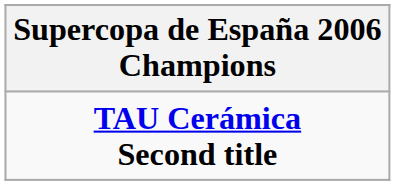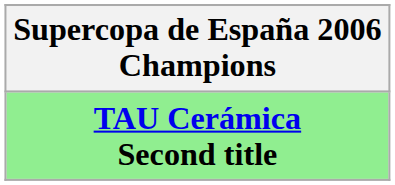(197, 135) no background -> (197, 135) lightgreen background
